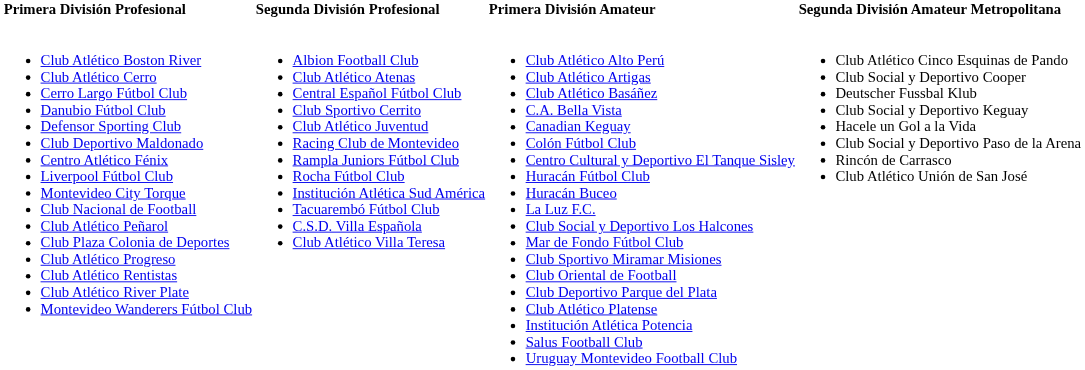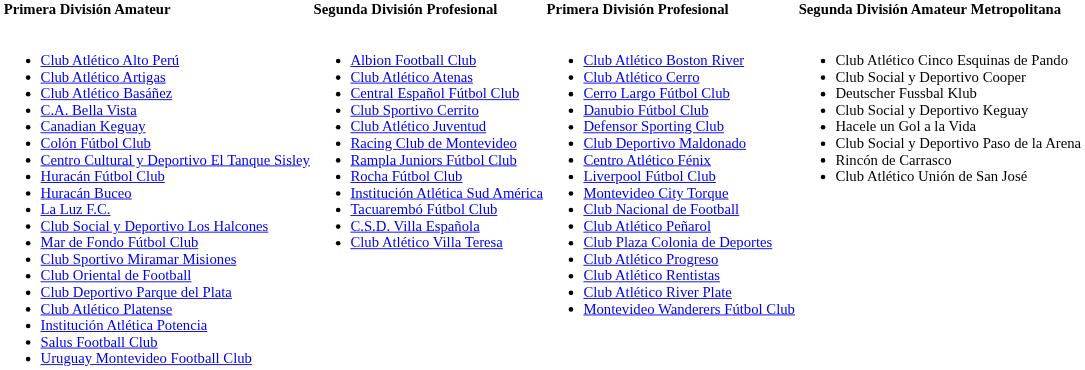columns swapped: (95, 9) <-> (572, 9)
